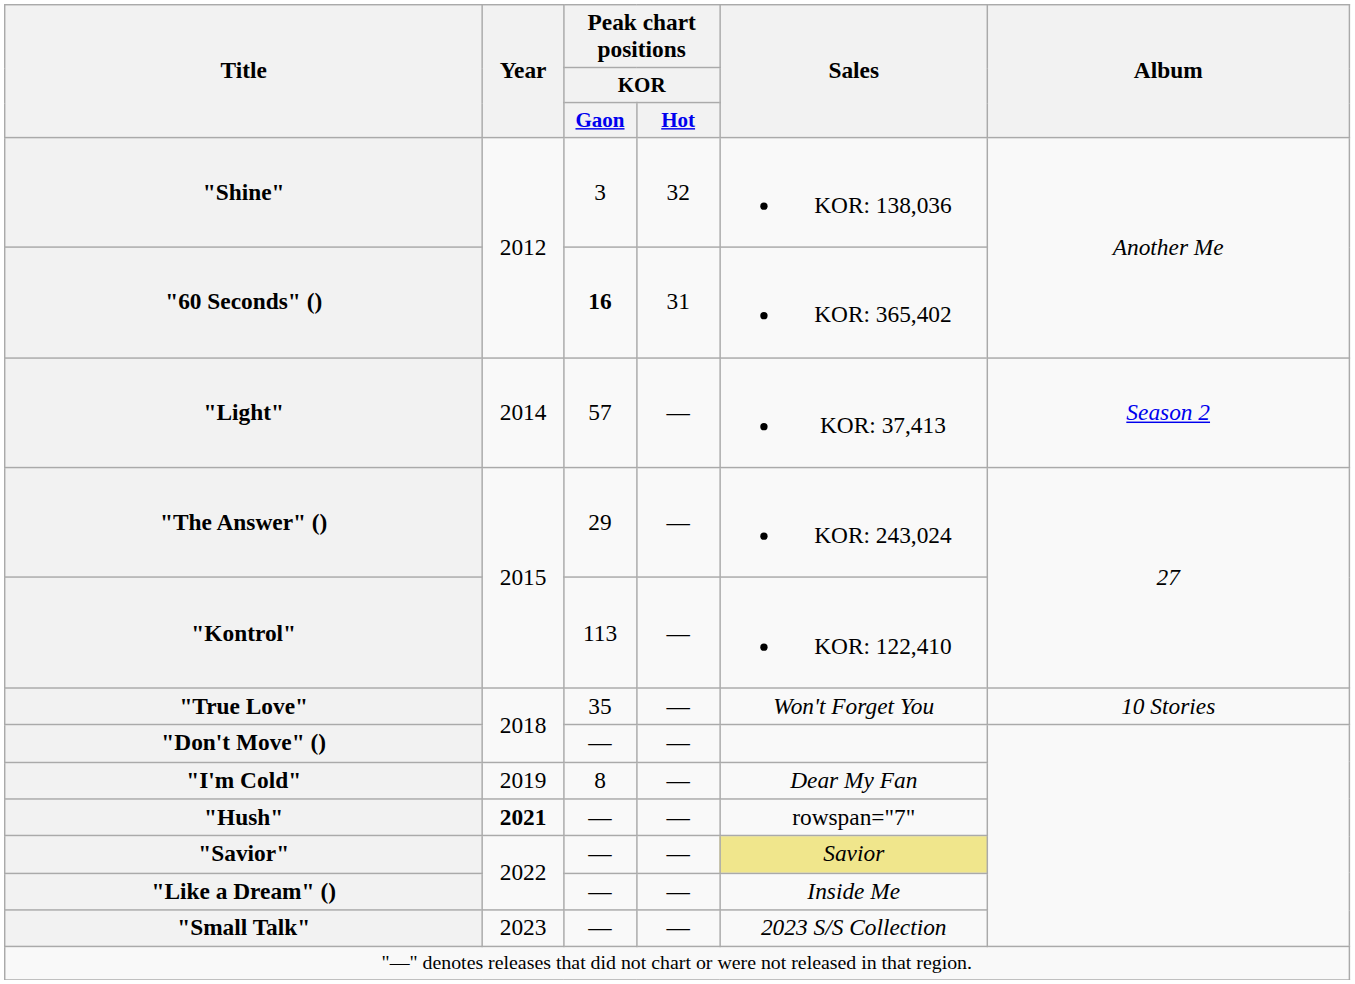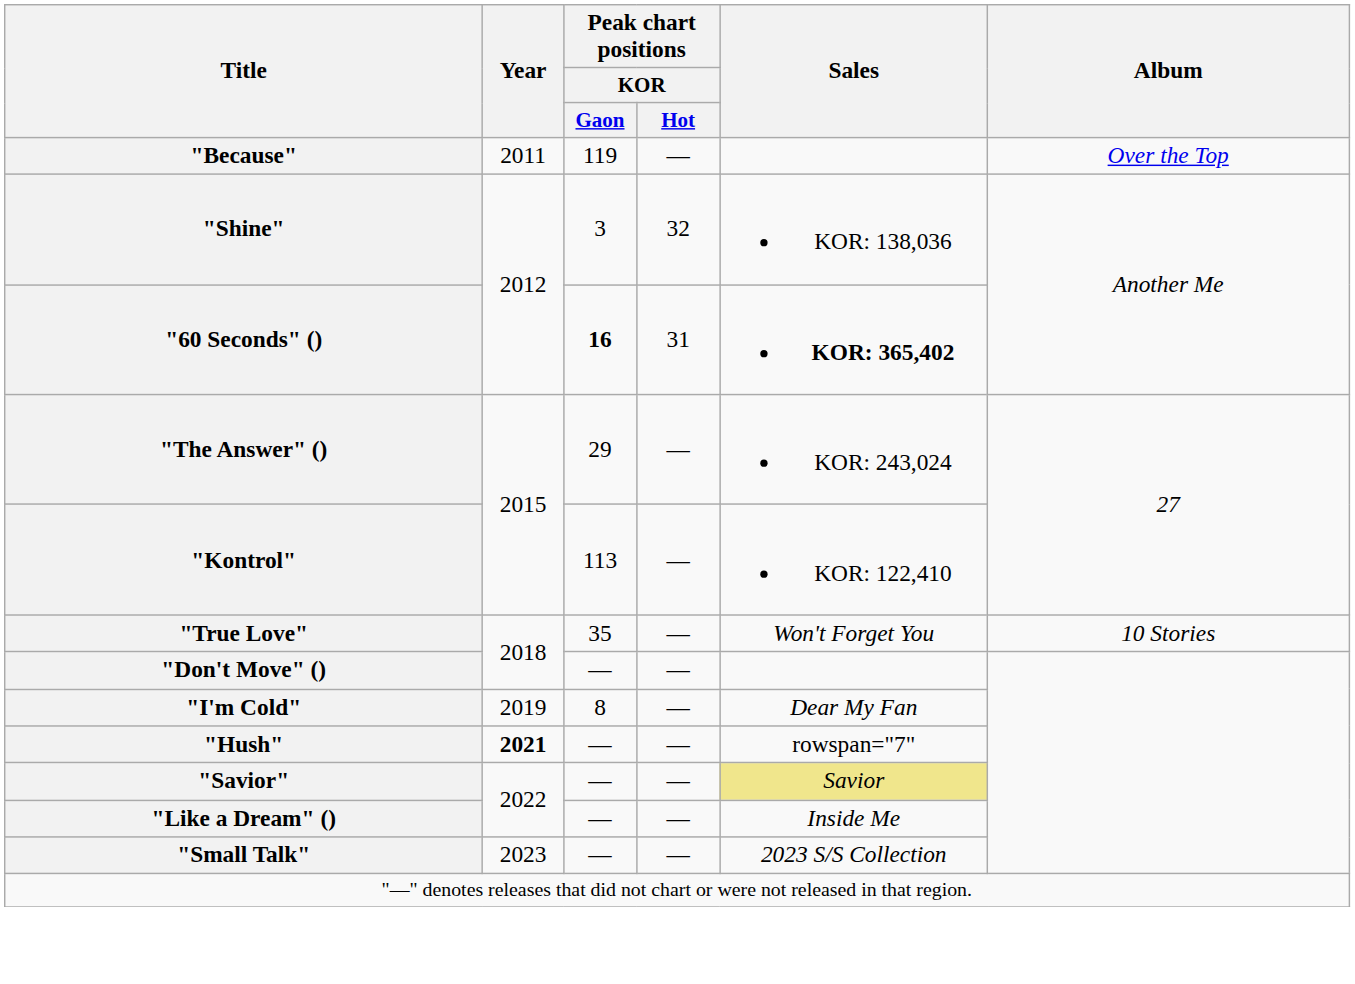+ row: (244, 155)
(854, 316) normal -> (854, 353) bold
- row: (244, 412)
